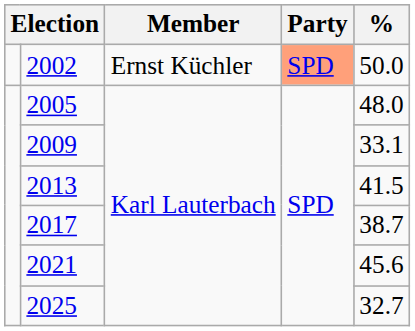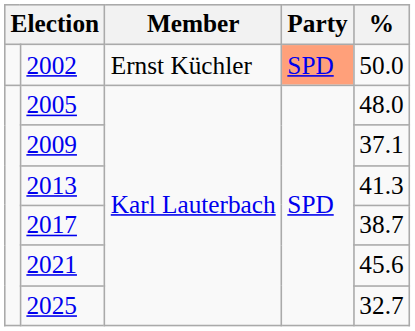(381, 144) 33.1 -> (381, 144) 37.1
(381, 184) 41.5 -> (381, 184) 41.3
